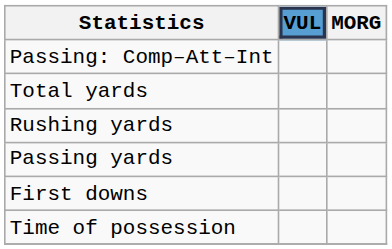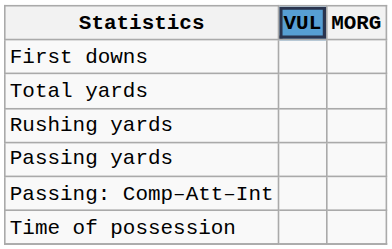rows swapped: (79, 193) <-> (142, 57)
